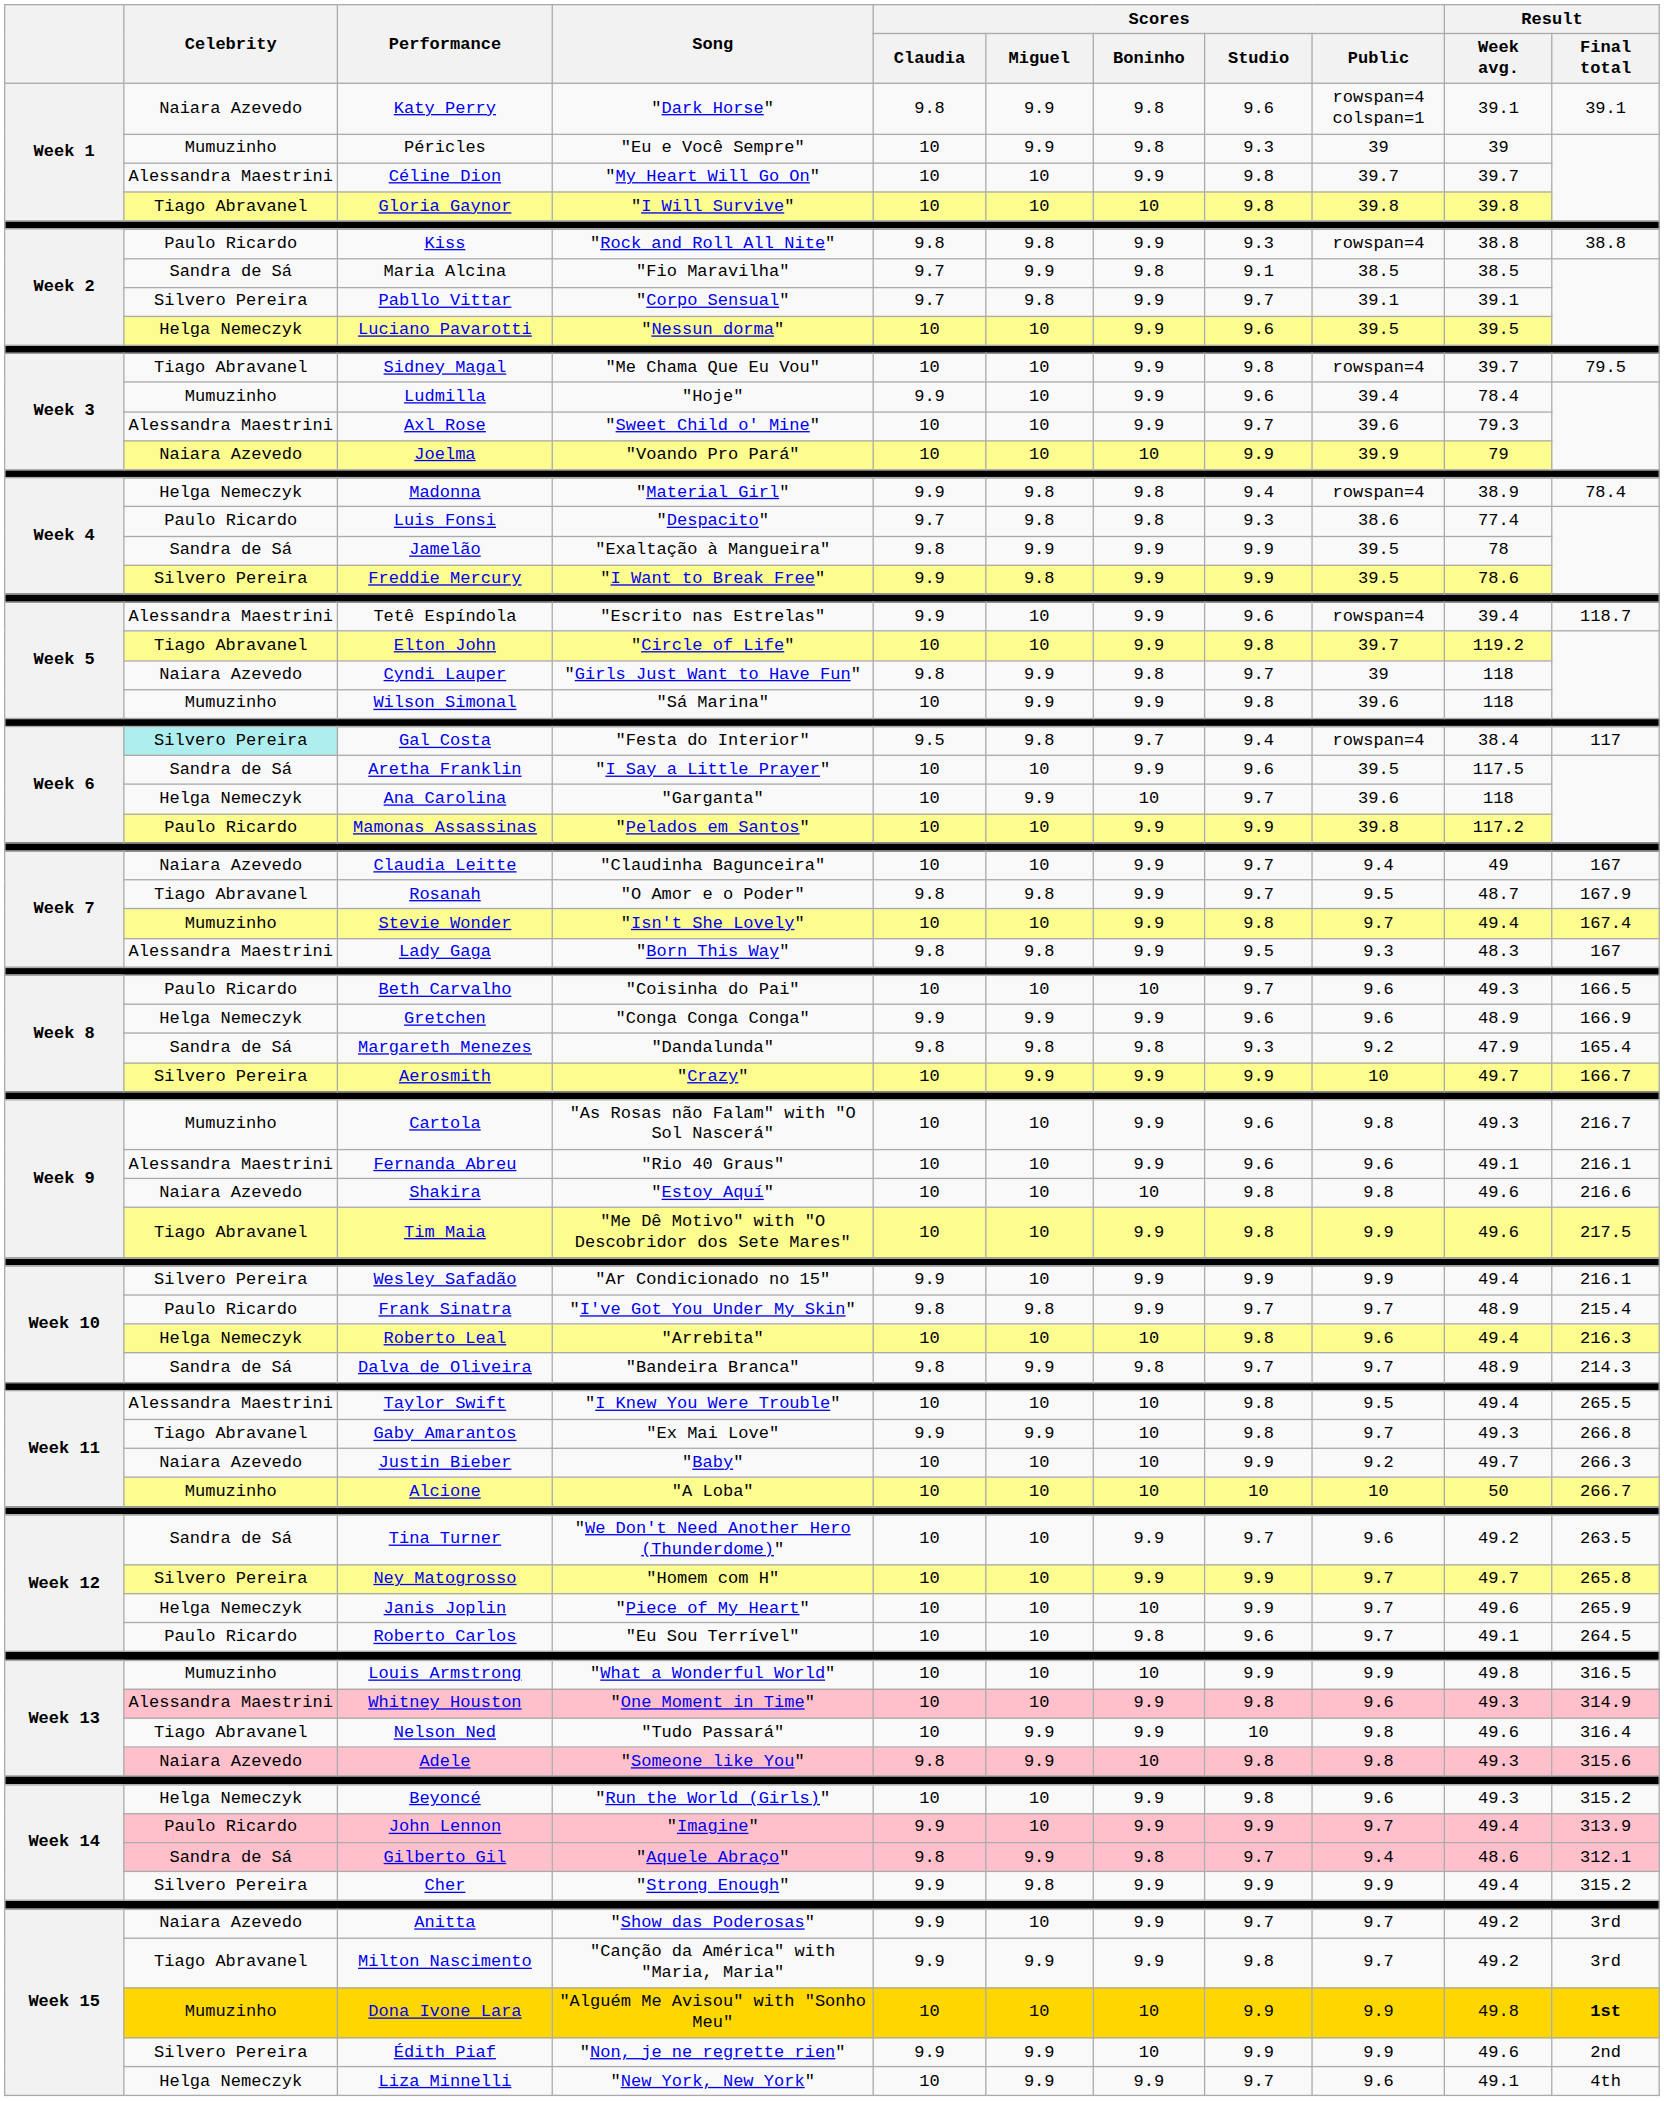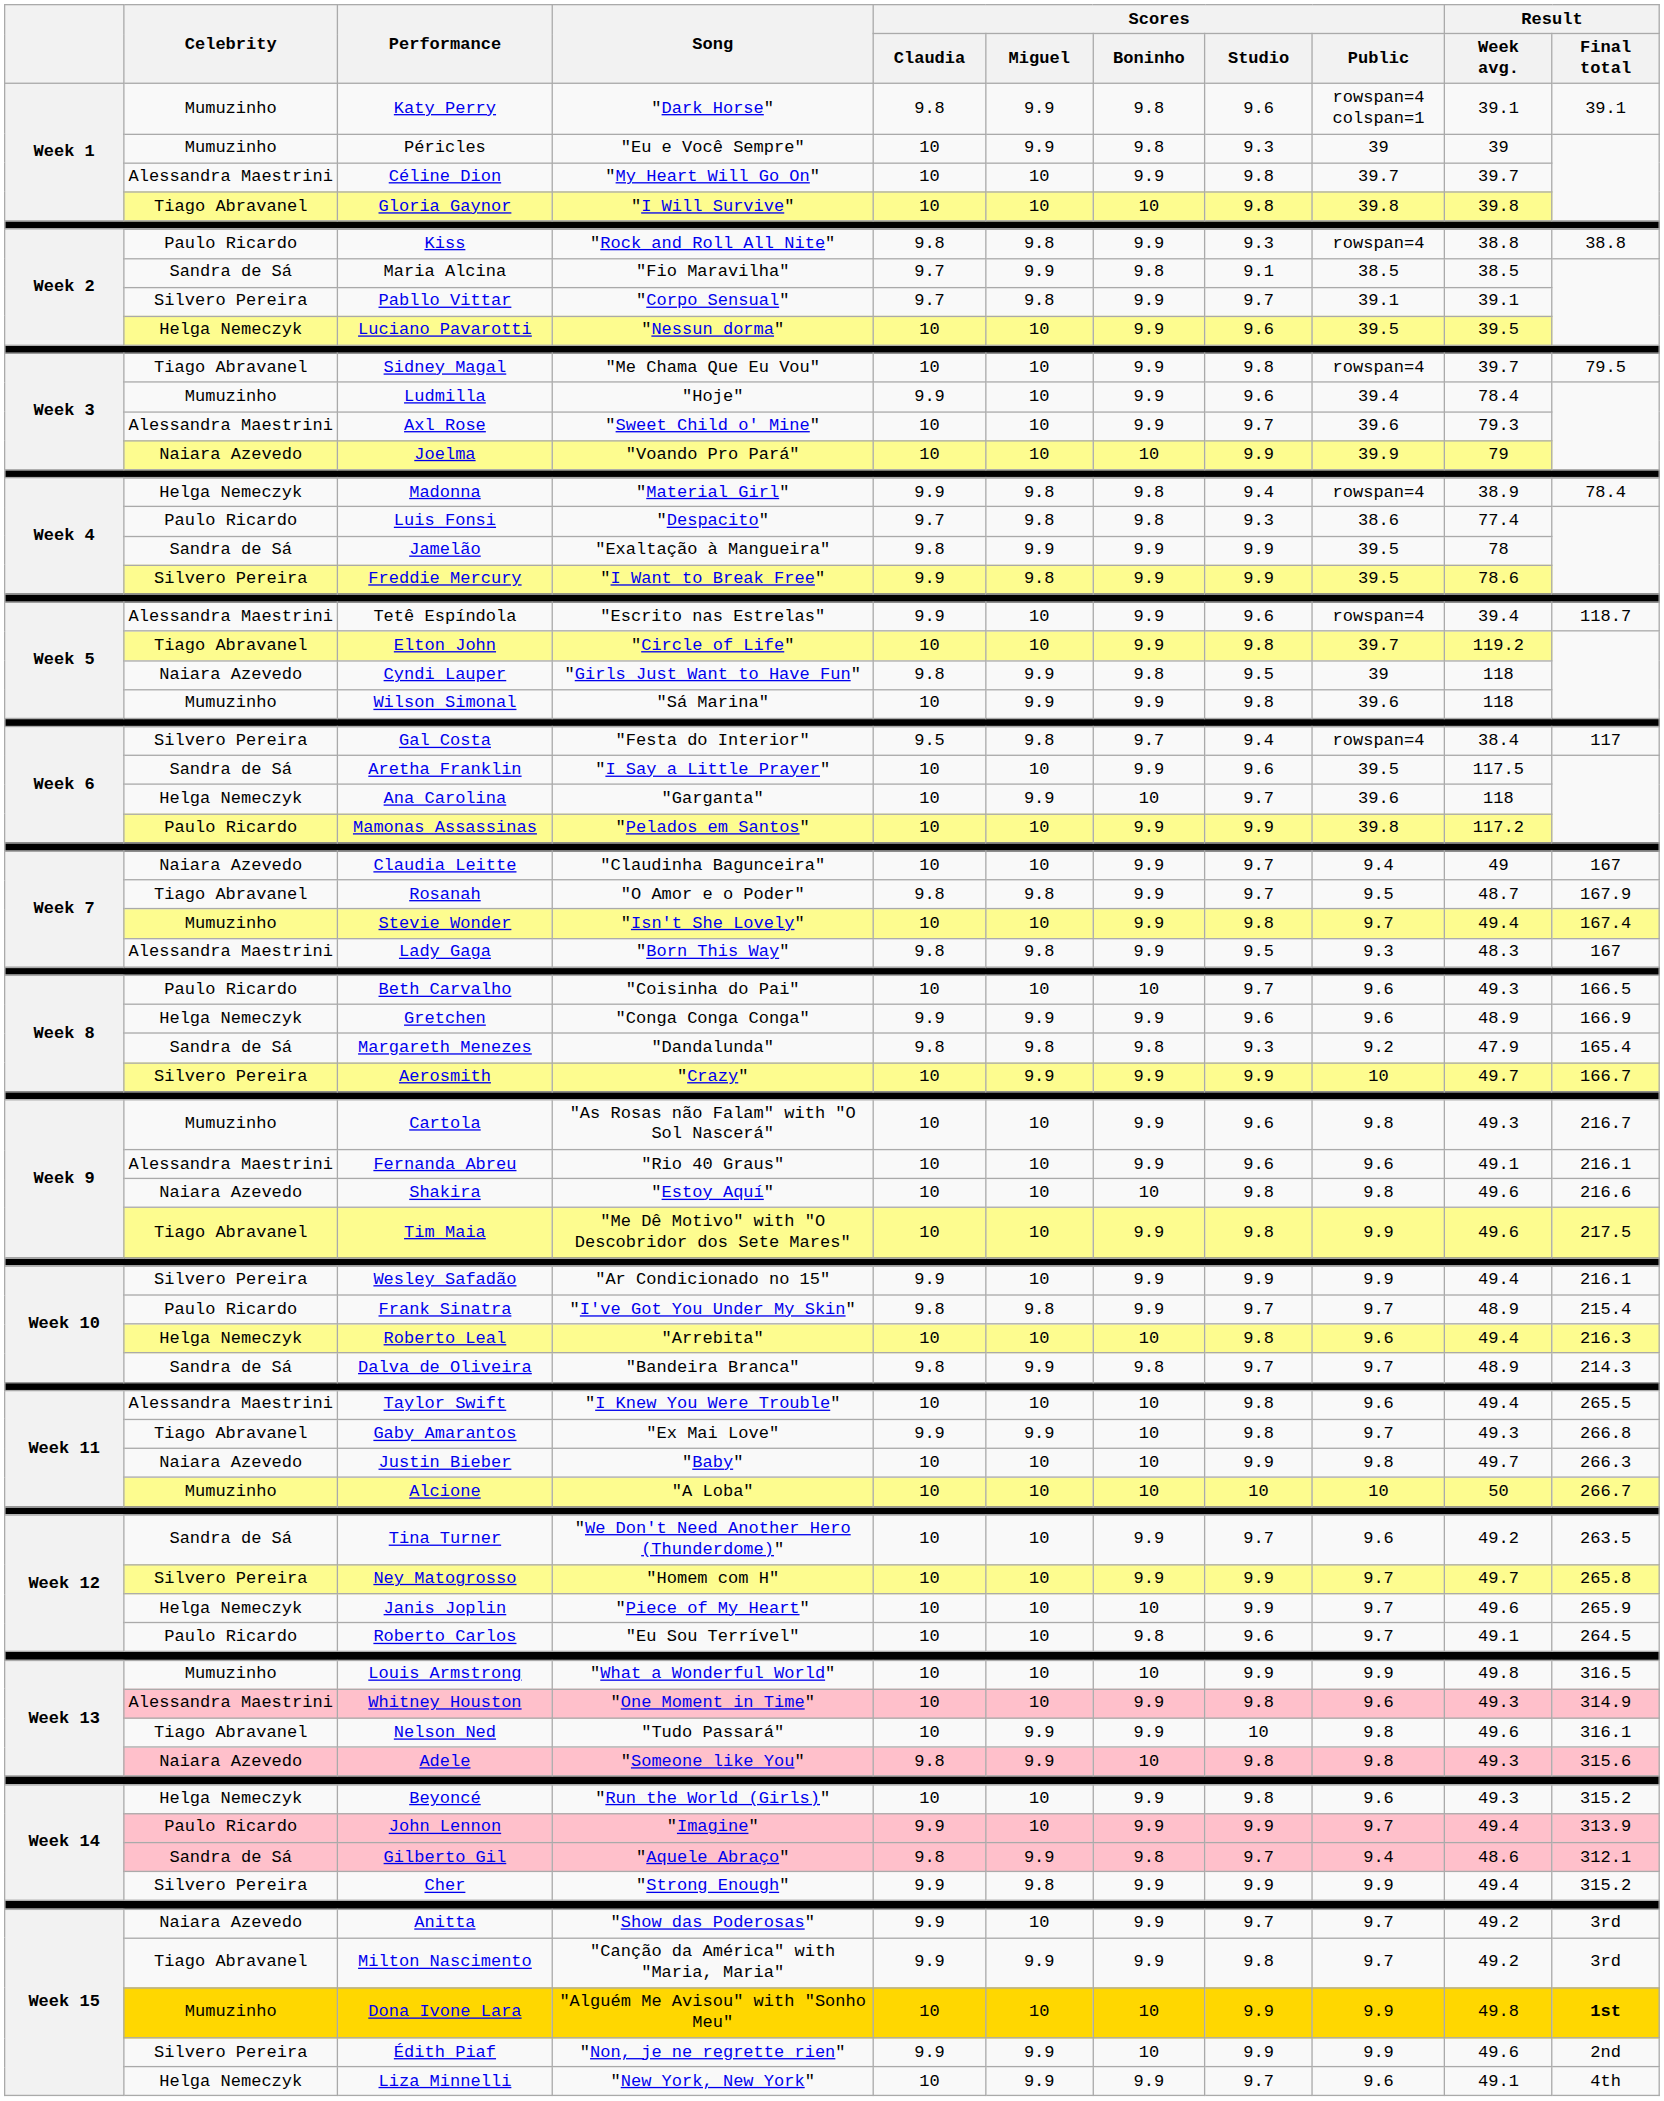(231, 108) Naiara Azevedo -> (231, 108) Mumuzinho
(1259, 674) 9.7 -> (1259, 674) 9.5
(231, 740) paleturquoise background -> (231, 740) no background
(1378, 1404) 9.5 -> (1378, 1404) 9.6
(1378, 1462) 9.2 -> (1378, 1462) 9.8
(1606, 1732) 316.4 -> (1606, 1732) 316.1
